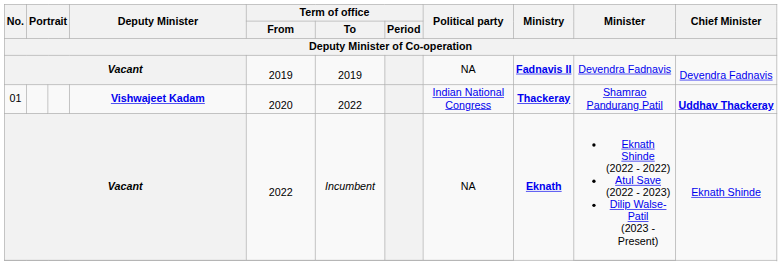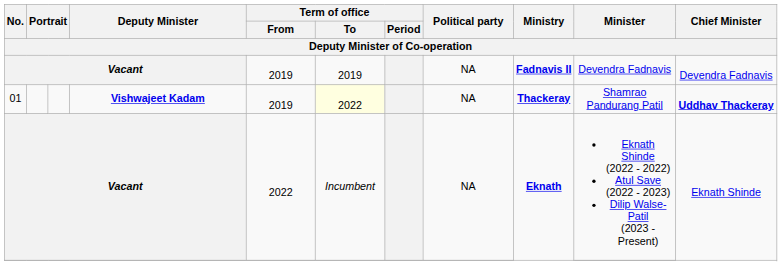(281, 105) 2020 -> (281, 105) 2019
(350, 105) no background -> (350, 105) lightyellow background
(468, 99) Indian National Congress -> (468, 99) NA
